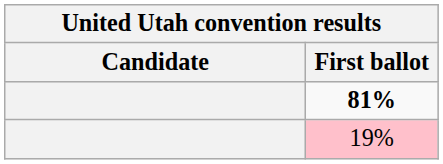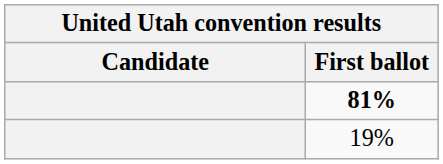(372, 138) pink background -> (372, 138) no background
